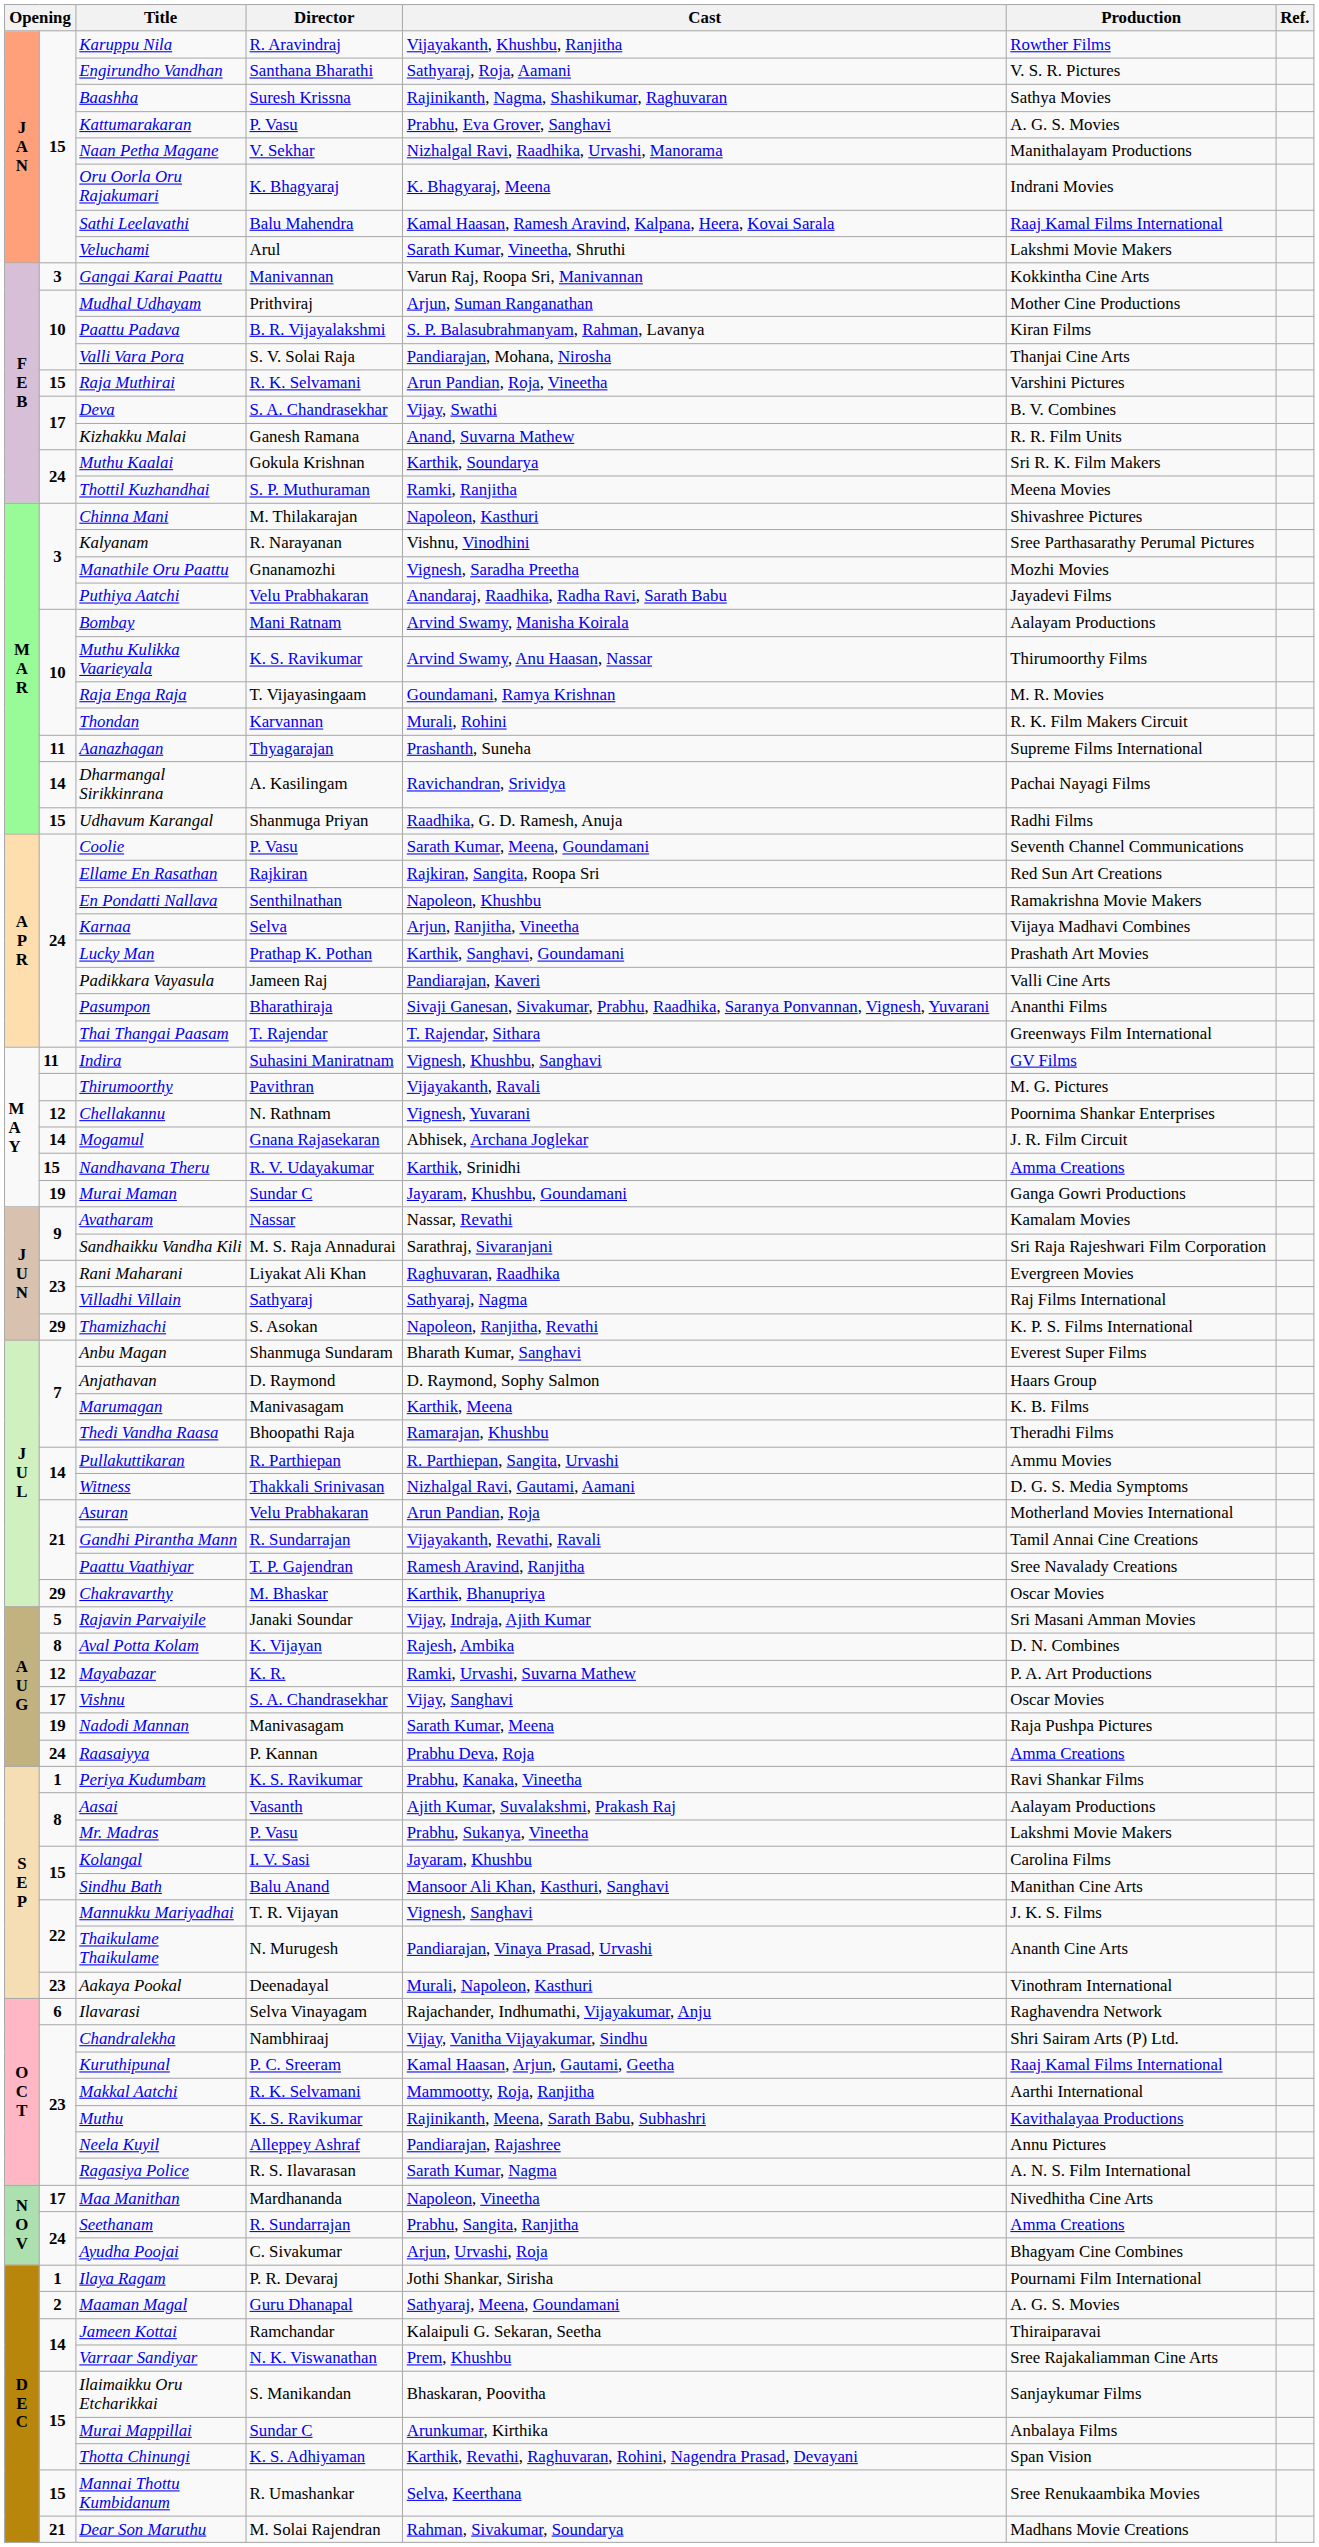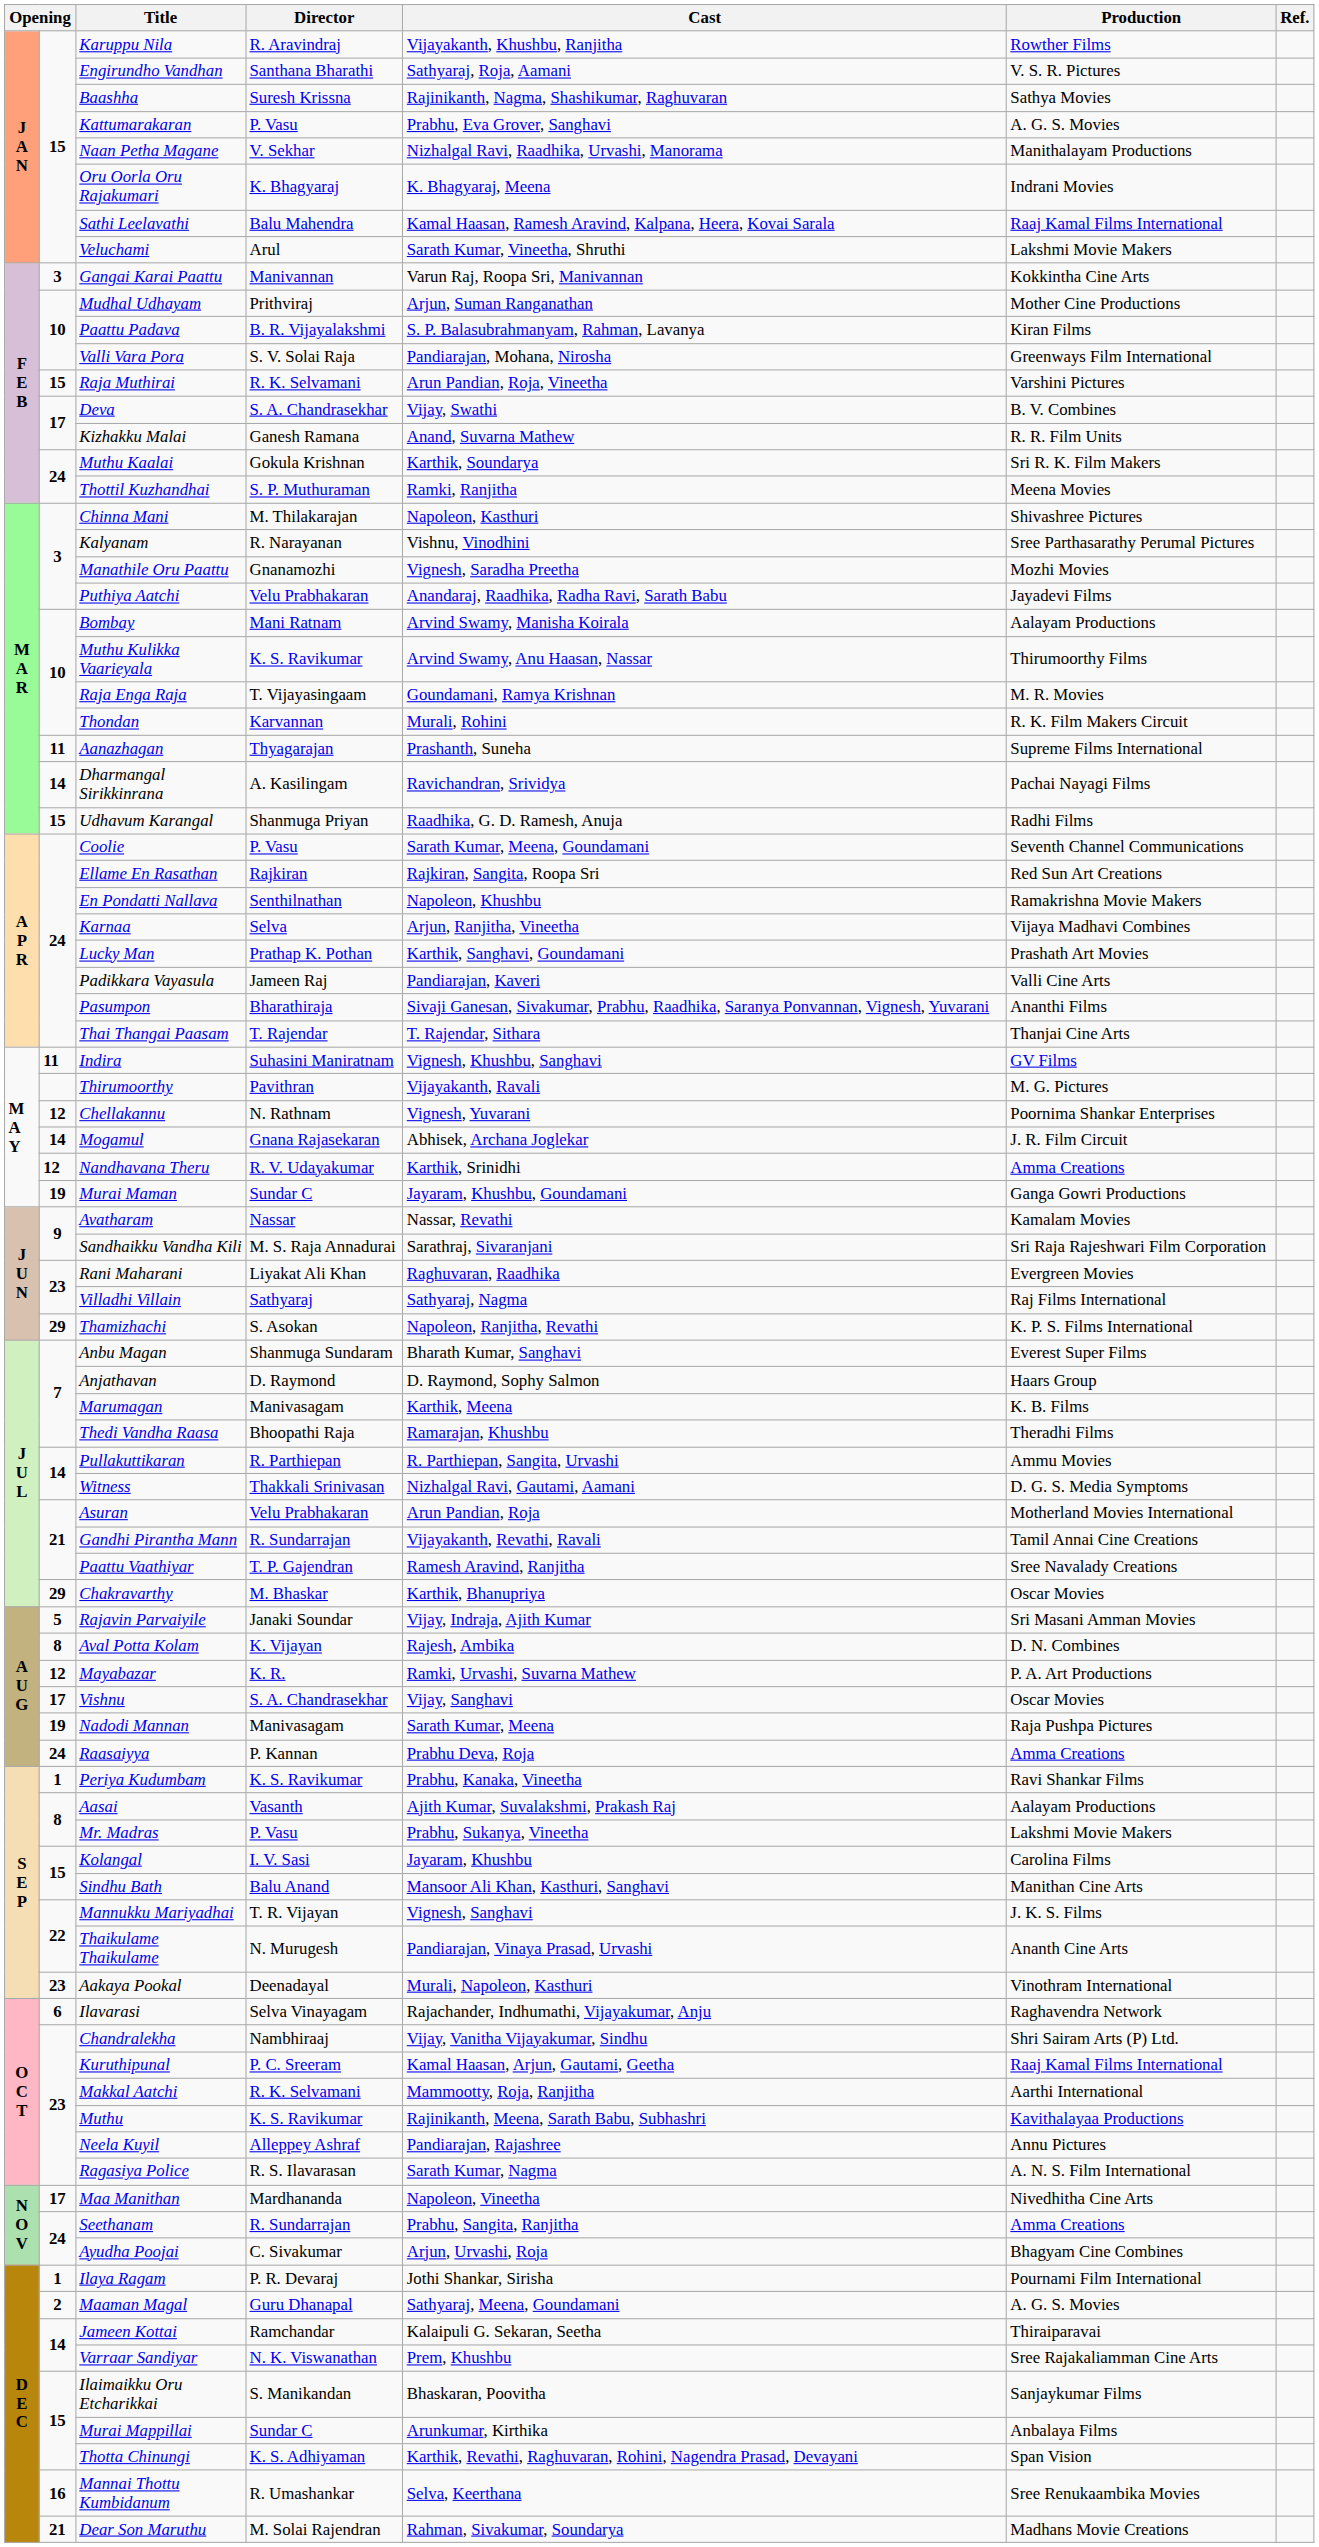(1070, 356) Thanjai Cine Arts -> (1111, 356) Greenways Film International
(1111, 1033) Greenways Film International -> (1070, 1033) Thanjai Cine Arts
(52, 1166) 15 -> (52, 1166) 12
(57, 2493) 15 -> (57, 2493) 16
